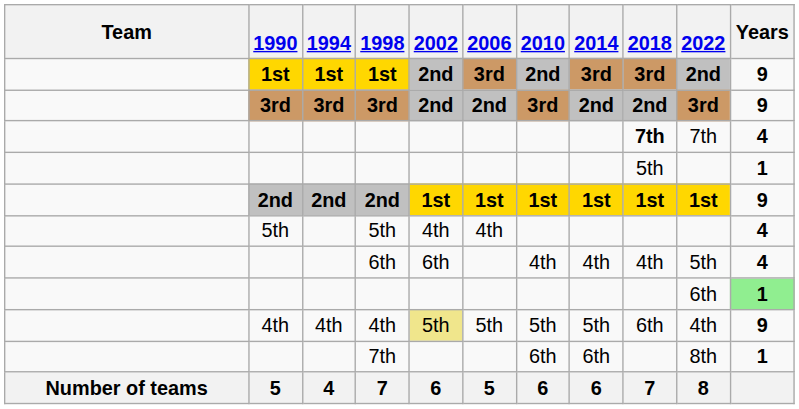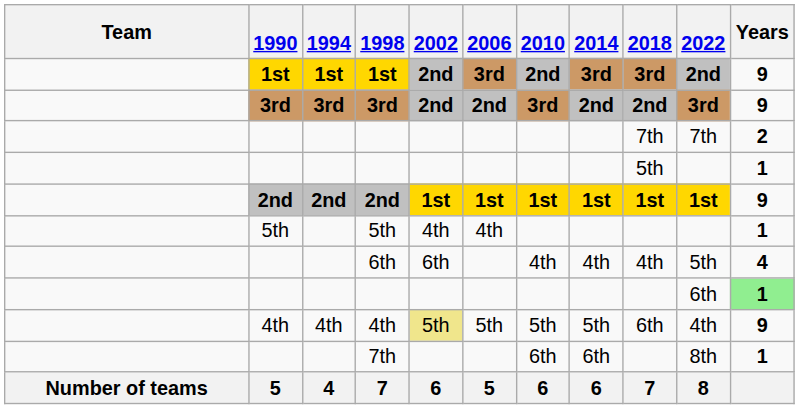(650, 137) bold -> (650, 137) normal
(762, 137) 4 -> (762, 137) 2
(762, 231) 4 -> (762, 231) 1
